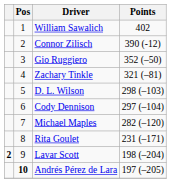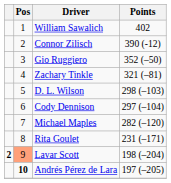(23, 154) no background -> (23, 154) lightsalmon background
